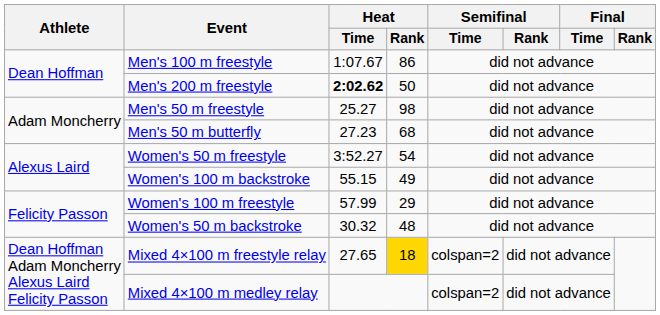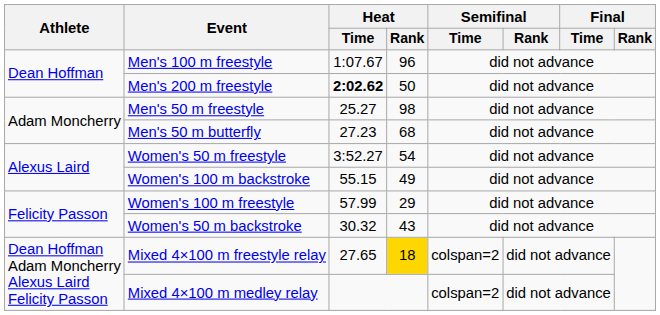(407, 62) 86 -> (407, 62) 96
(407, 226) 48 -> (407, 226) 43
